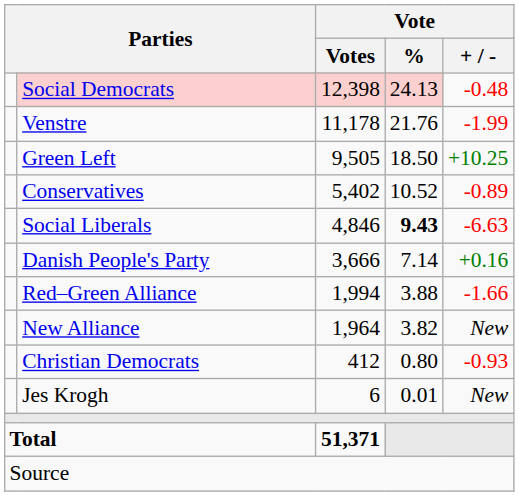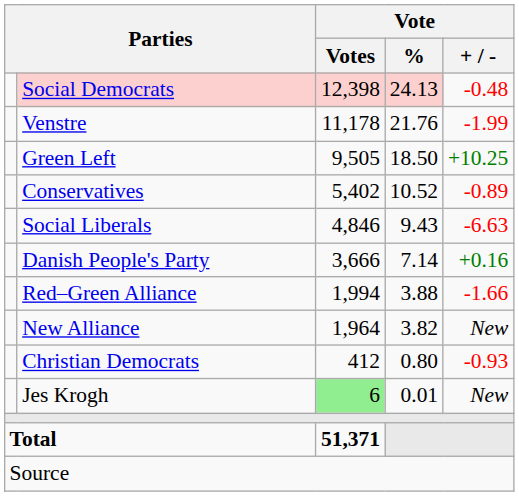(419, 225) bold -> (419, 225) normal
(375, 395) no background -> (375, 395) lightgreen background
